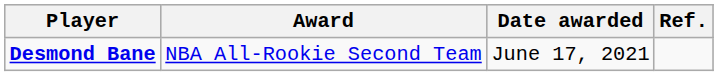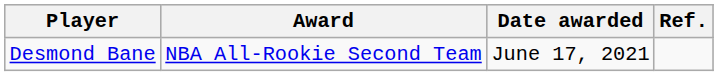(83, 54) bold -> (83, 54) normal
